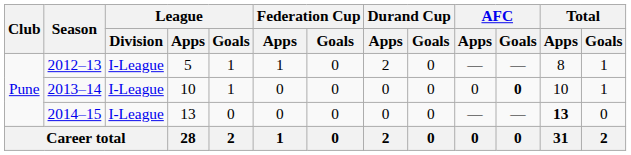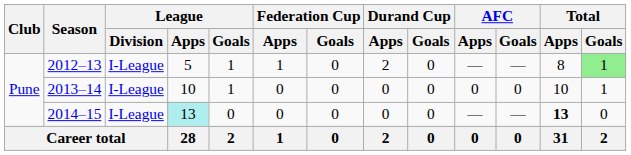(604, 65) no background -> (604, 65) lightgreen background
(518, 89) bold -> (518, 89) normal
(188, 114) no background -> (188, 114) paleturquoise background
